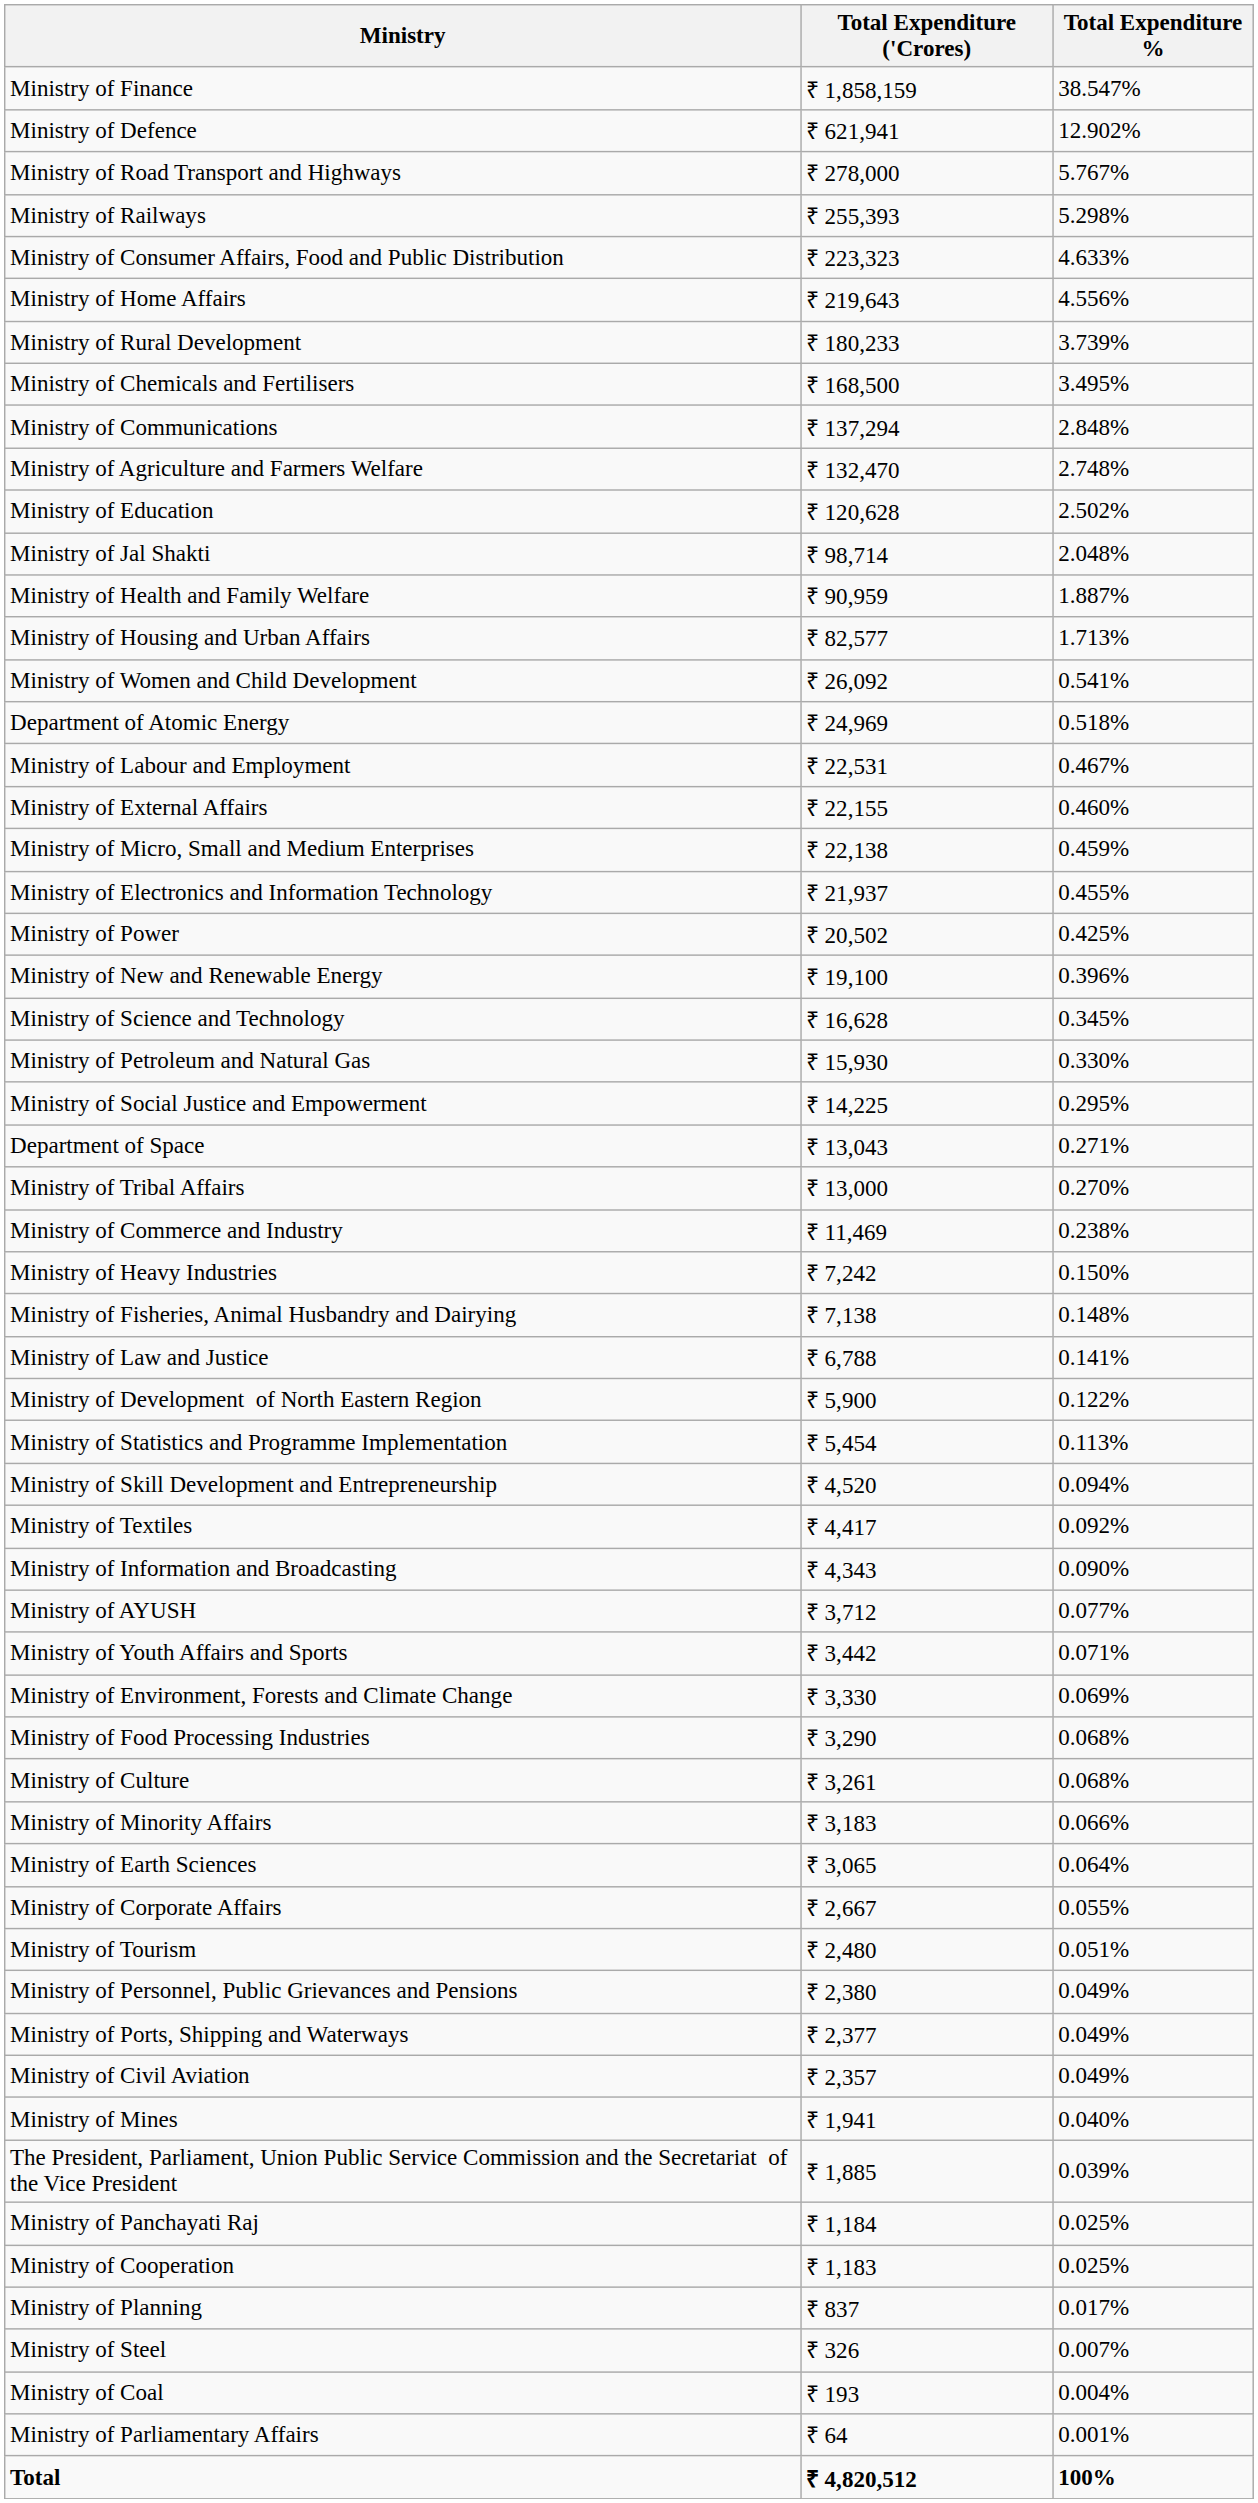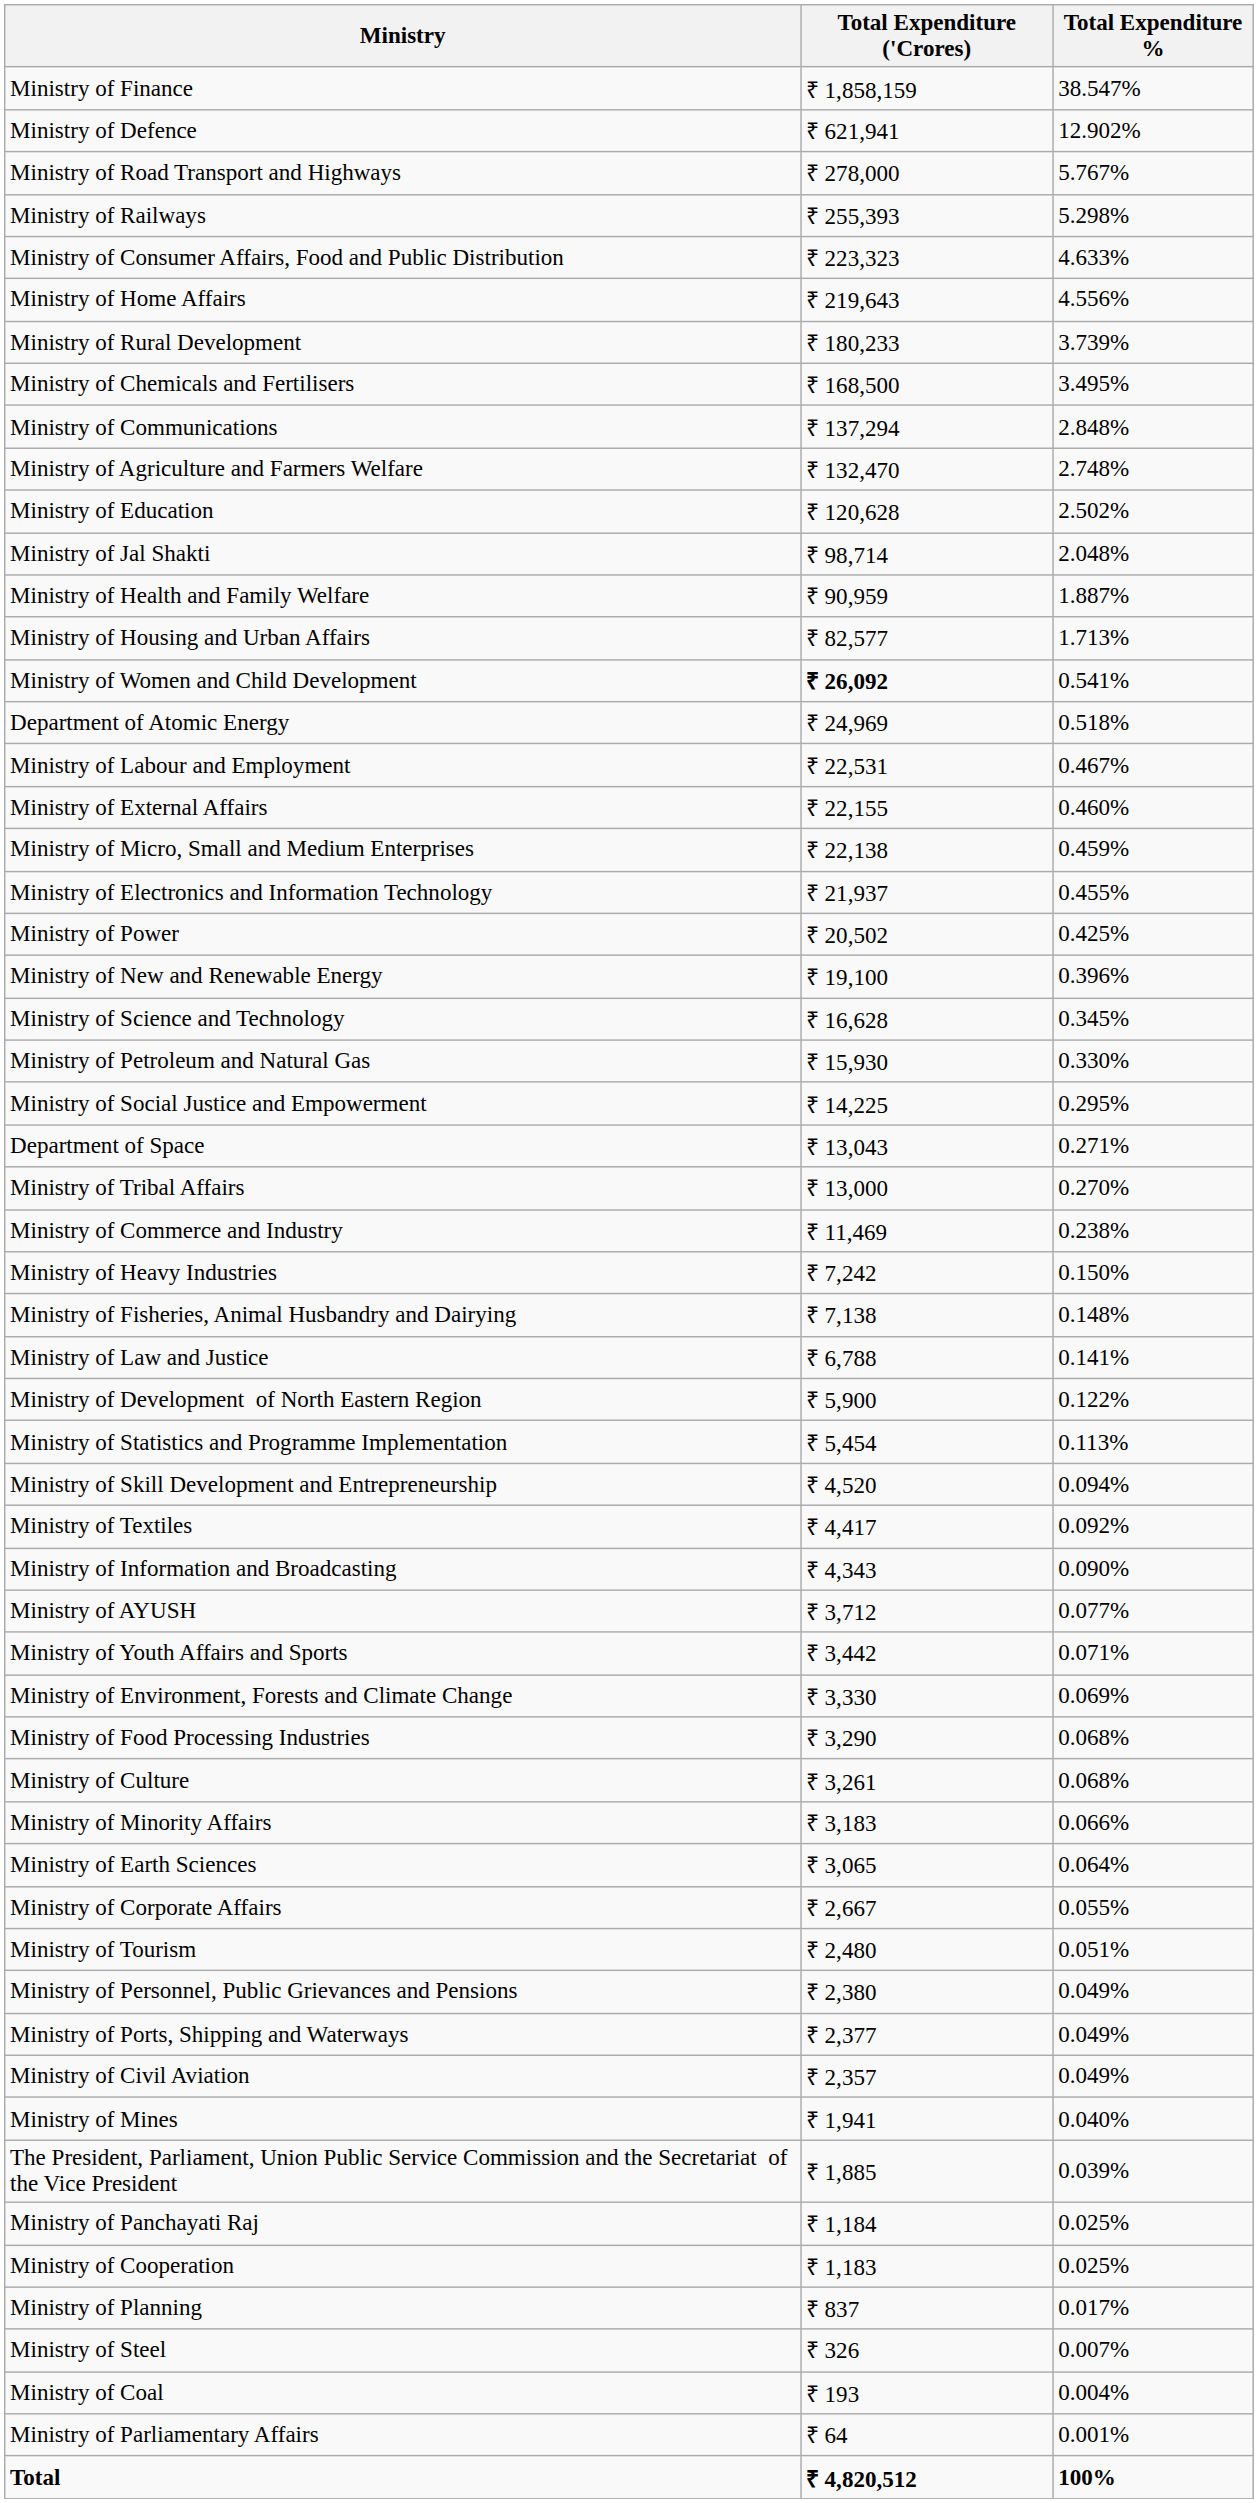(847, 681) normal -> (847, 681) bold
